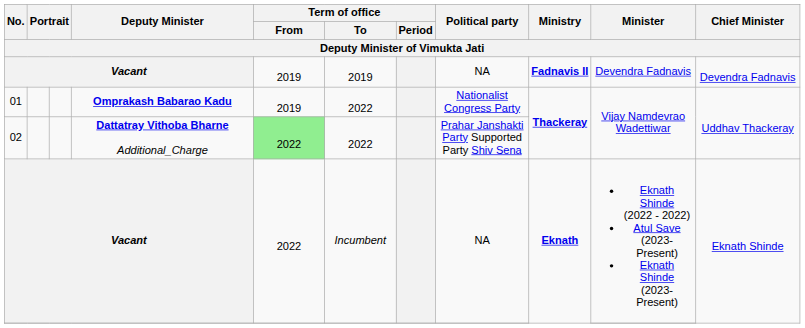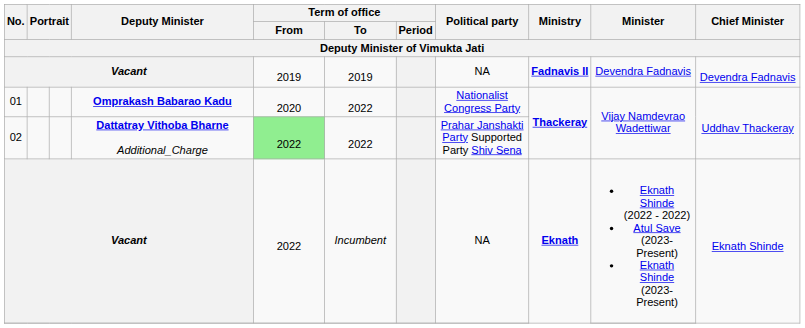(289, 108) 2019 -> (289, 108) 2020
